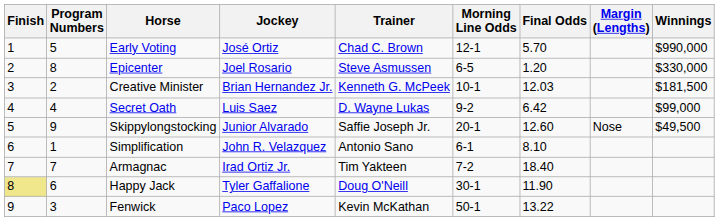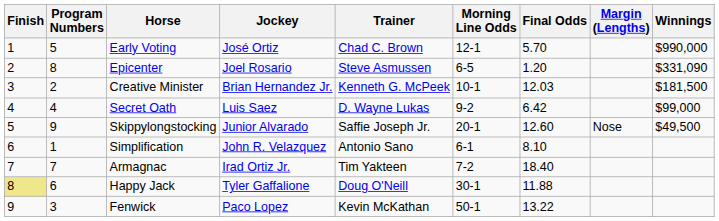(681, 68) $330,000 -> (681, 68) $331,090
(538, 186) 11.90 -> (538, 186) 11.88
